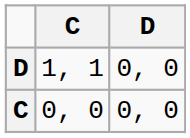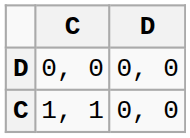(73, 69) 1, 1 -> (73, 69) 0, 0
(73, 111) 0, 0 -> (73, 111) 1, 1
